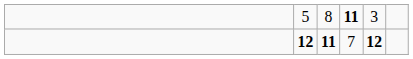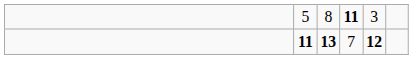(305, 41) 12 -> (305, 41) 11
(328, 41) 11 -> (328, 41) 13
